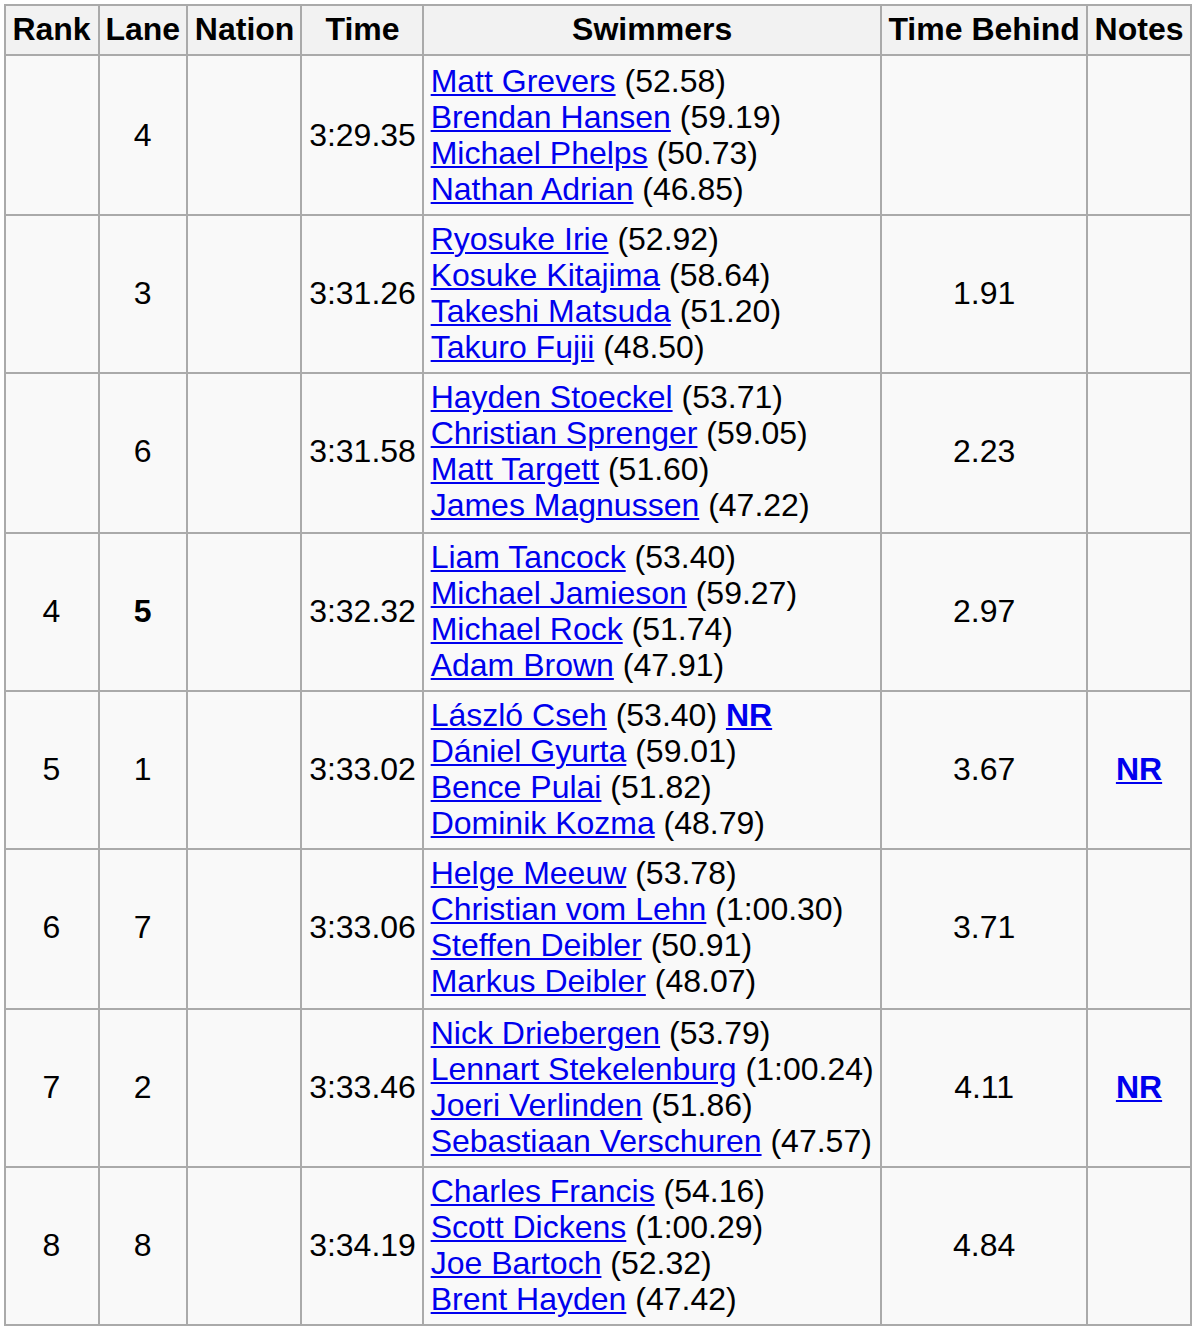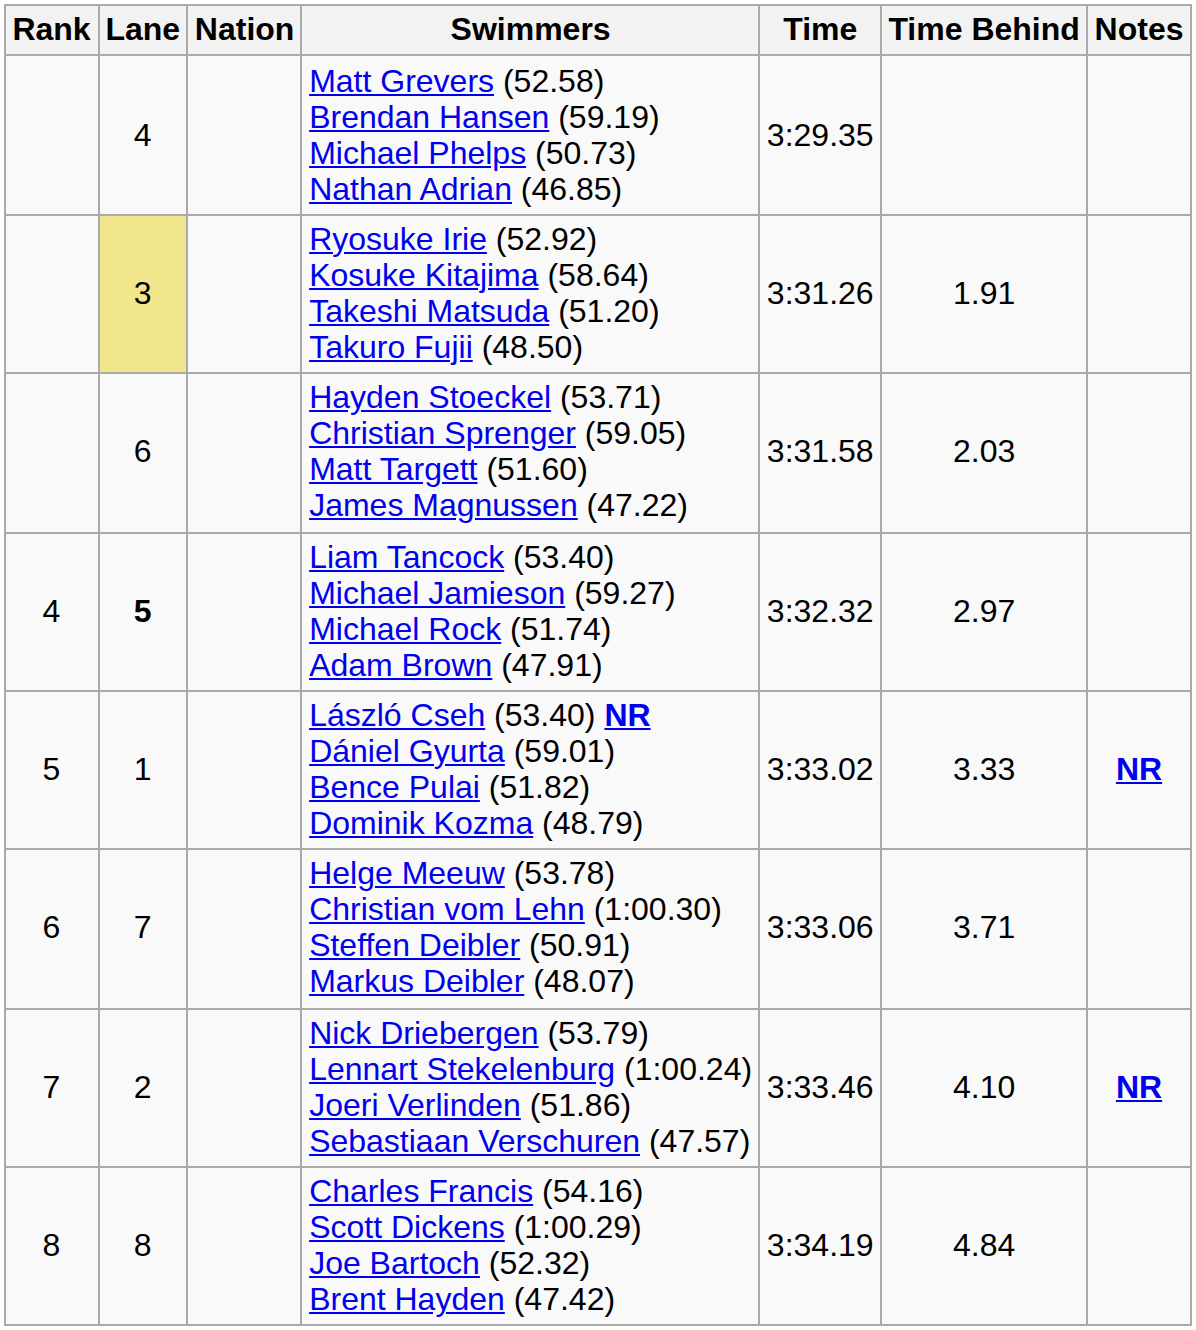columns swapped: (652, 29) <-> (362, 29)
(143, 293) no background -> (143, 293) khaki background
(984, 452) 2.23 -> (984, 452) 2.03
(984, 769) 3.67 -> (984, 769) 3.33
(984, 1087) 4.11 -> (984, 1087) 4.10
